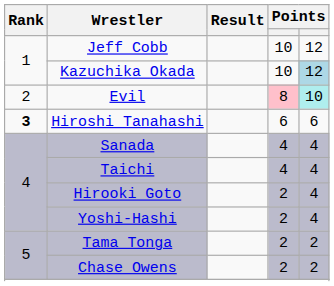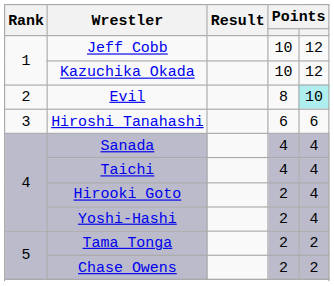(314, 73) lightblue background -> (314, 73) no background
(283, 97) pink background -> (283, 97) no background
(26, 121) bold -> (26, 121) normal
